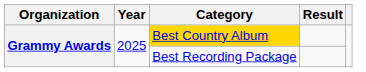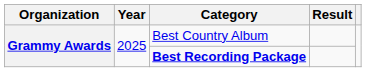(210, 35) gold background -> (210, 35) no background
(224, 56) normal -> (229, 56) bold
